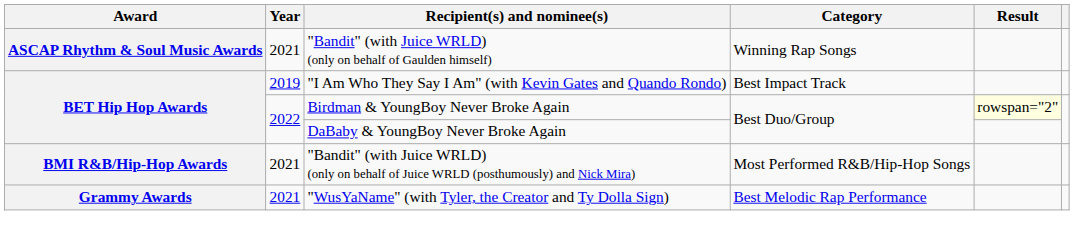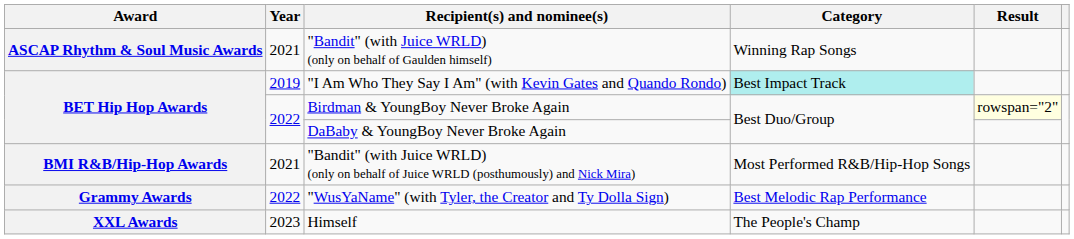(790, 82) no background -> (790, 82) paleturquoise background
(285, 197) 2021 -> (285, 197) 2022
+ row: (332, 221)
